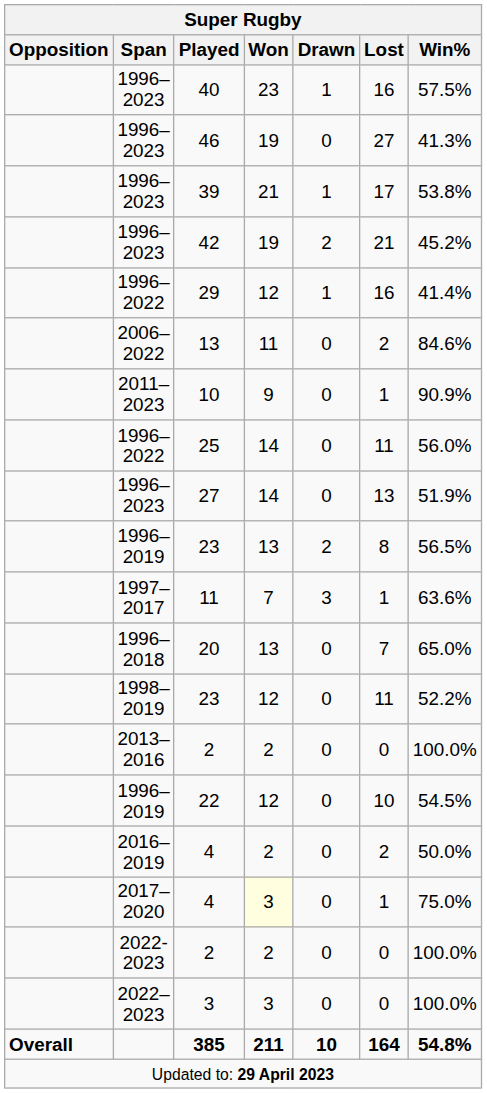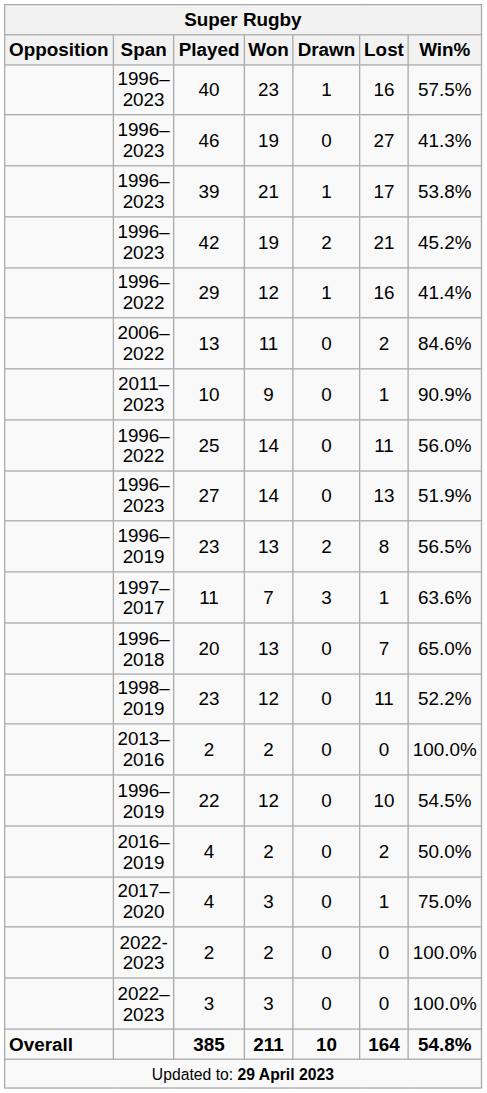(269, 902) lightyellow background -> (269, 902) no background
